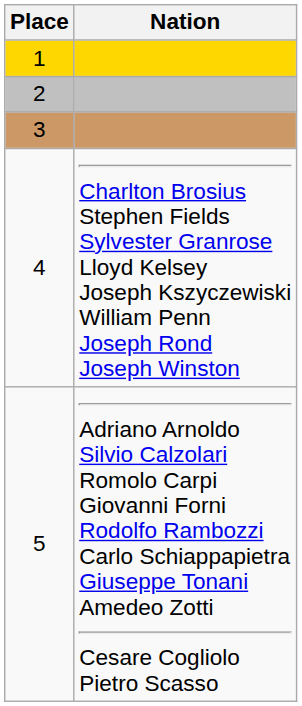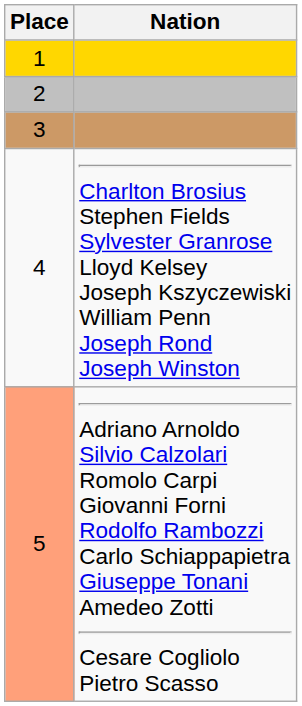(39, 543) no background -> (39, 543) lightsalmon background
